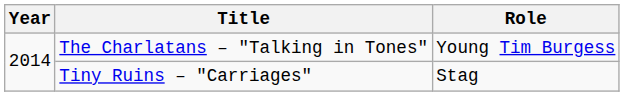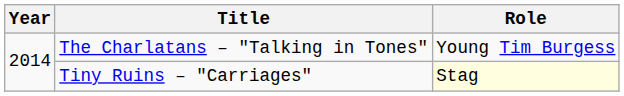(457, 76) no background -> (457, 76) lightyellow background
